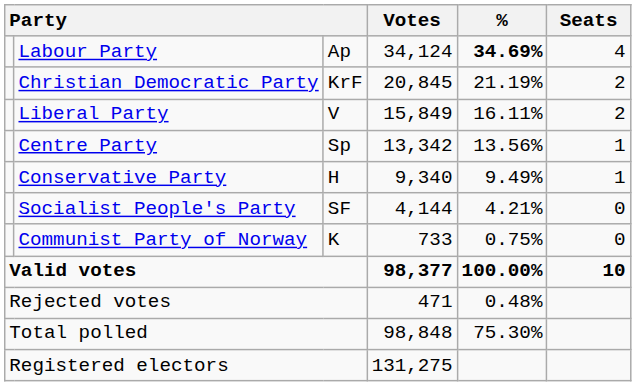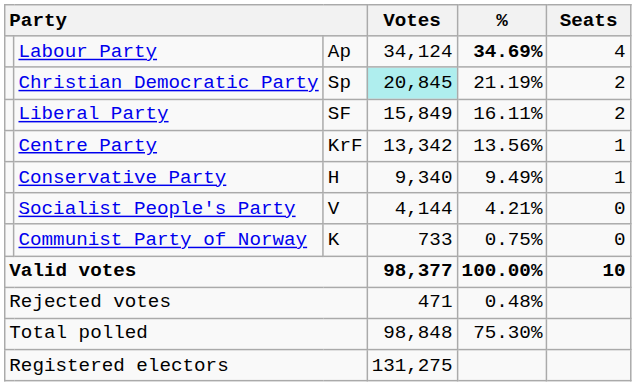(345, 83) KrF -> (339, 83) Sp
(418, 83) no background -> (418, 83) paleturquoise background
(334, 114) V -> (339, 114) SF
(339, 146) Sp -> (345, 146) KrF
(339, 209) SF -> (334, 209) V
